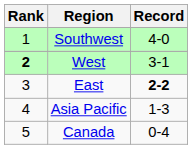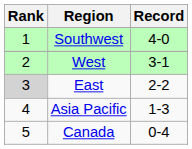(26, 62) bold -> (26, 62) normal
(26, 86) no background -> (26, 86) lightgrey background
(159, 86) bold -> (159, 86) normal
